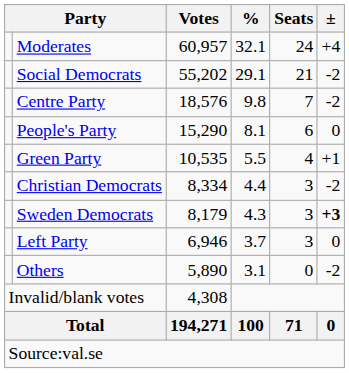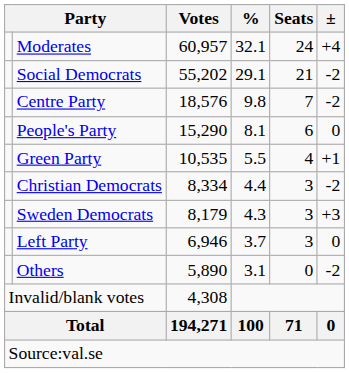(331, 213) bold -> (331, 213) normal
